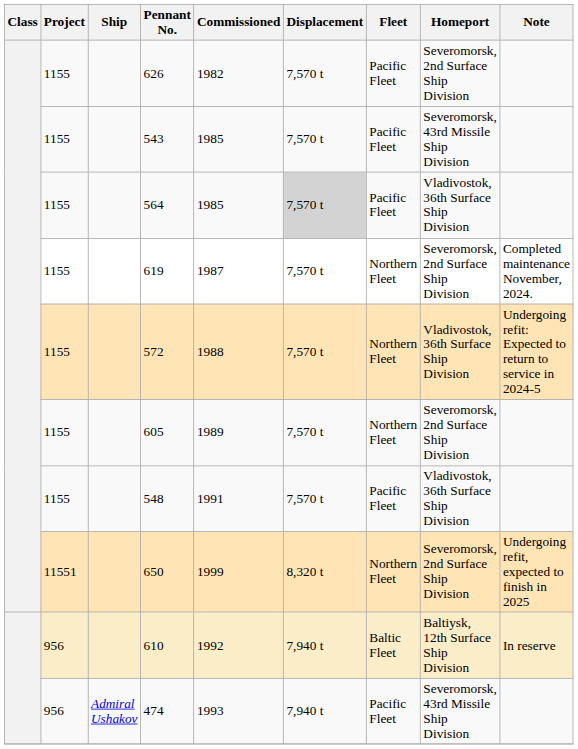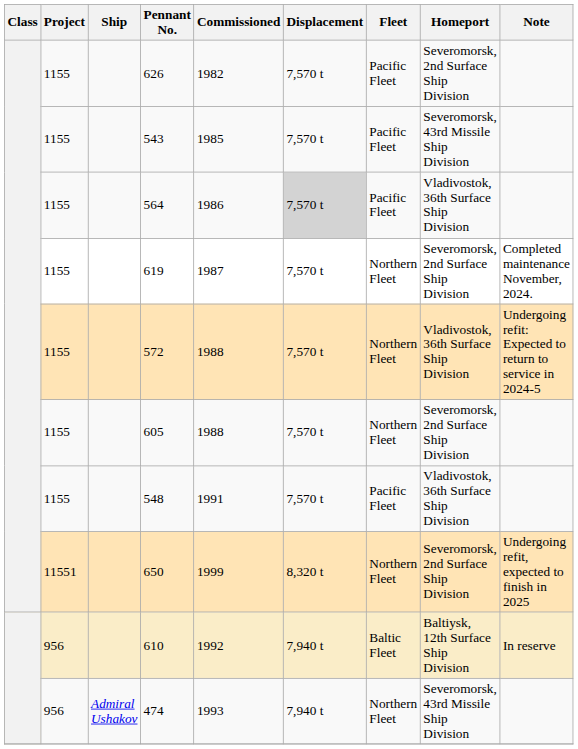(210, 205) 1985 -> (210, 205) 1986
(210, 432) 1989 -> (210, 432) 1988
(388, 711) Pacific Fleet -> (393, 711) Northern Fleet
